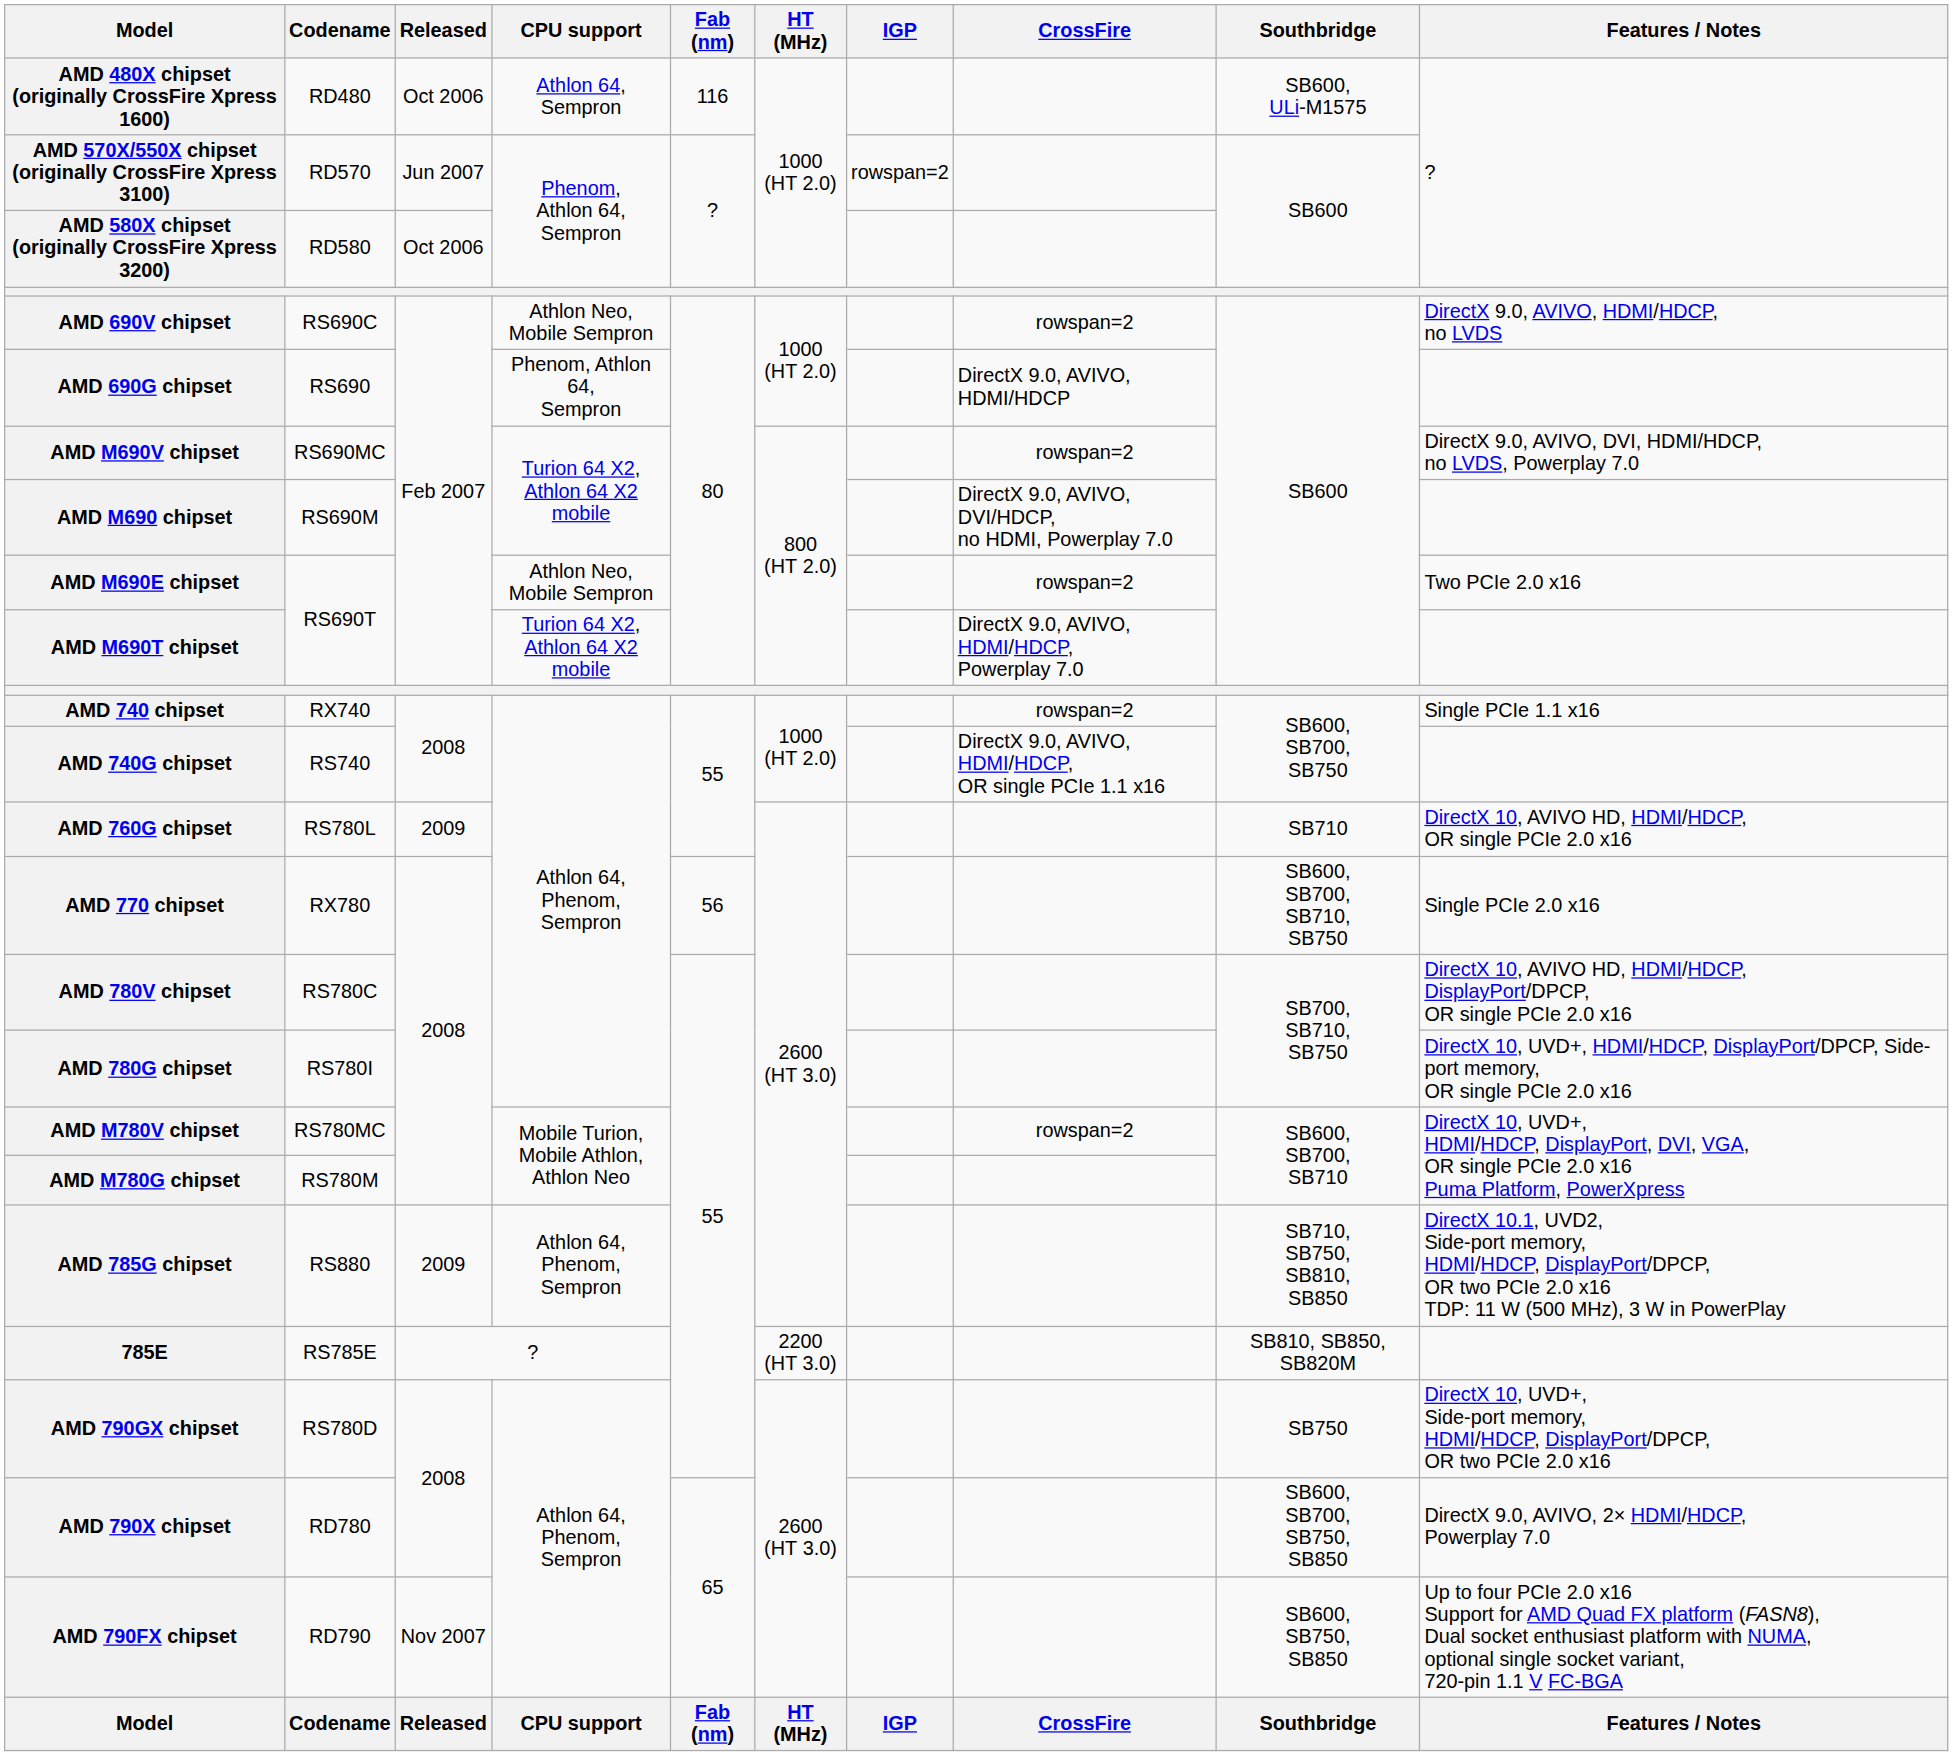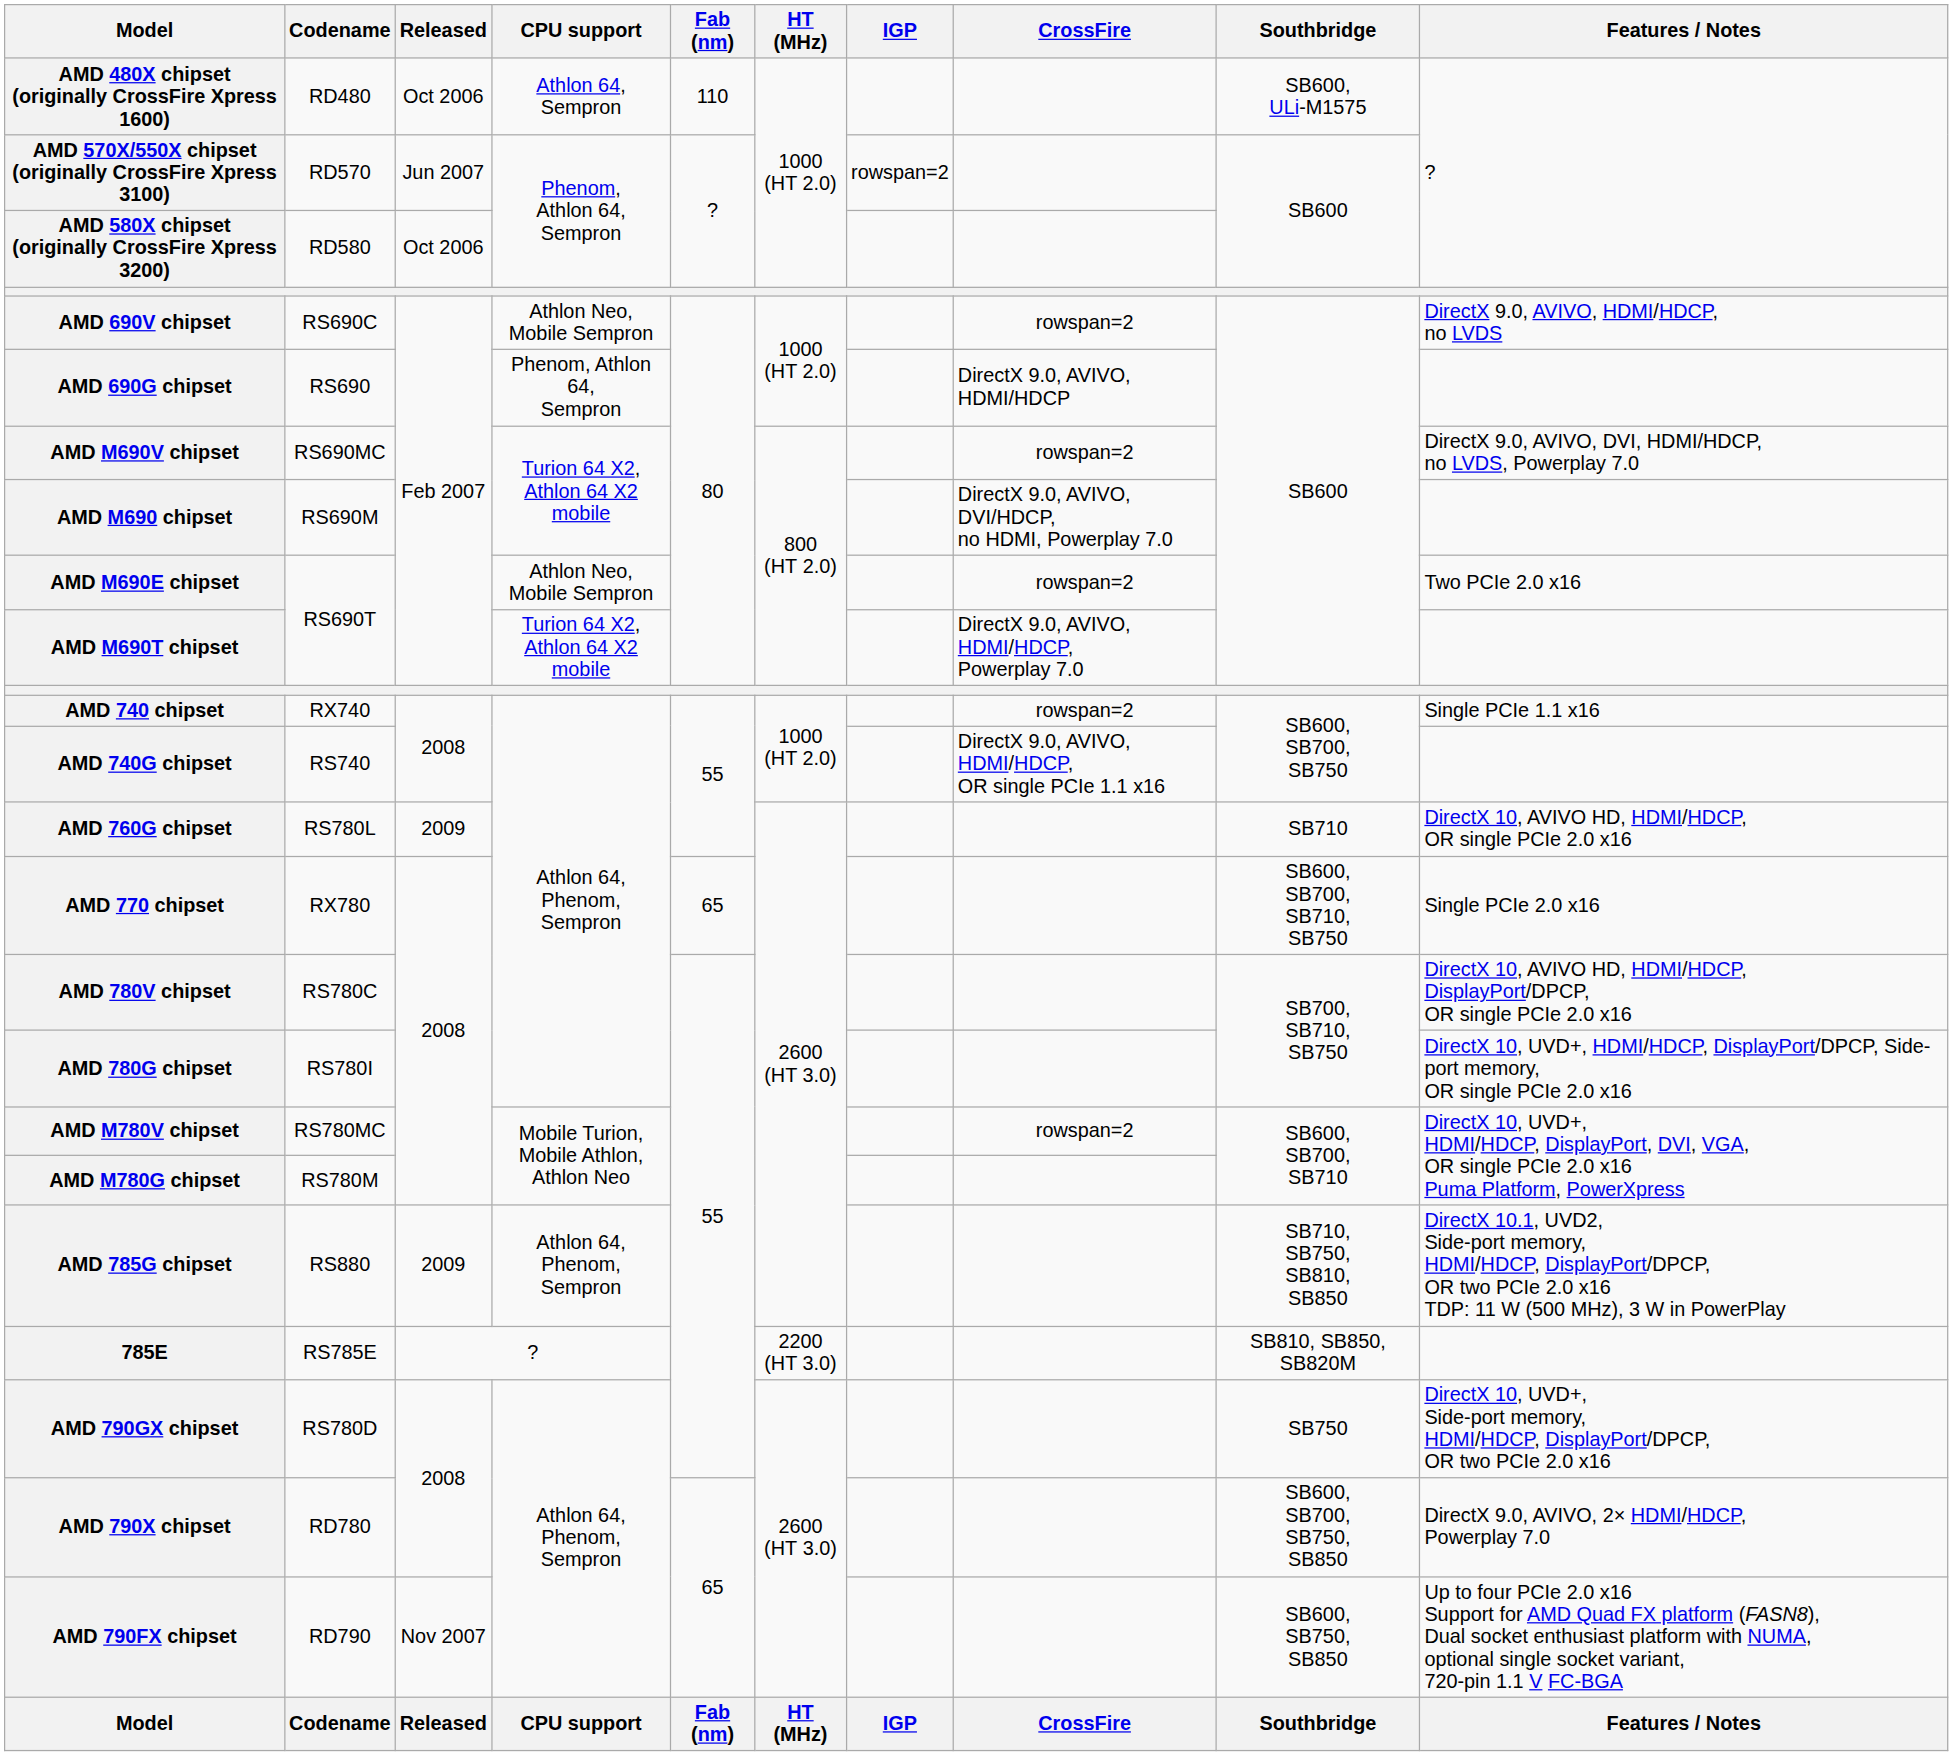(713, 96) 116 -> (713, 96) 110
(713, 905) 56 -> (713, 905) 65
